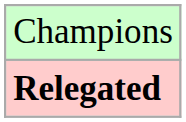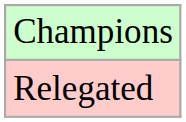(87, 87) bold -> (83, 87) normal
